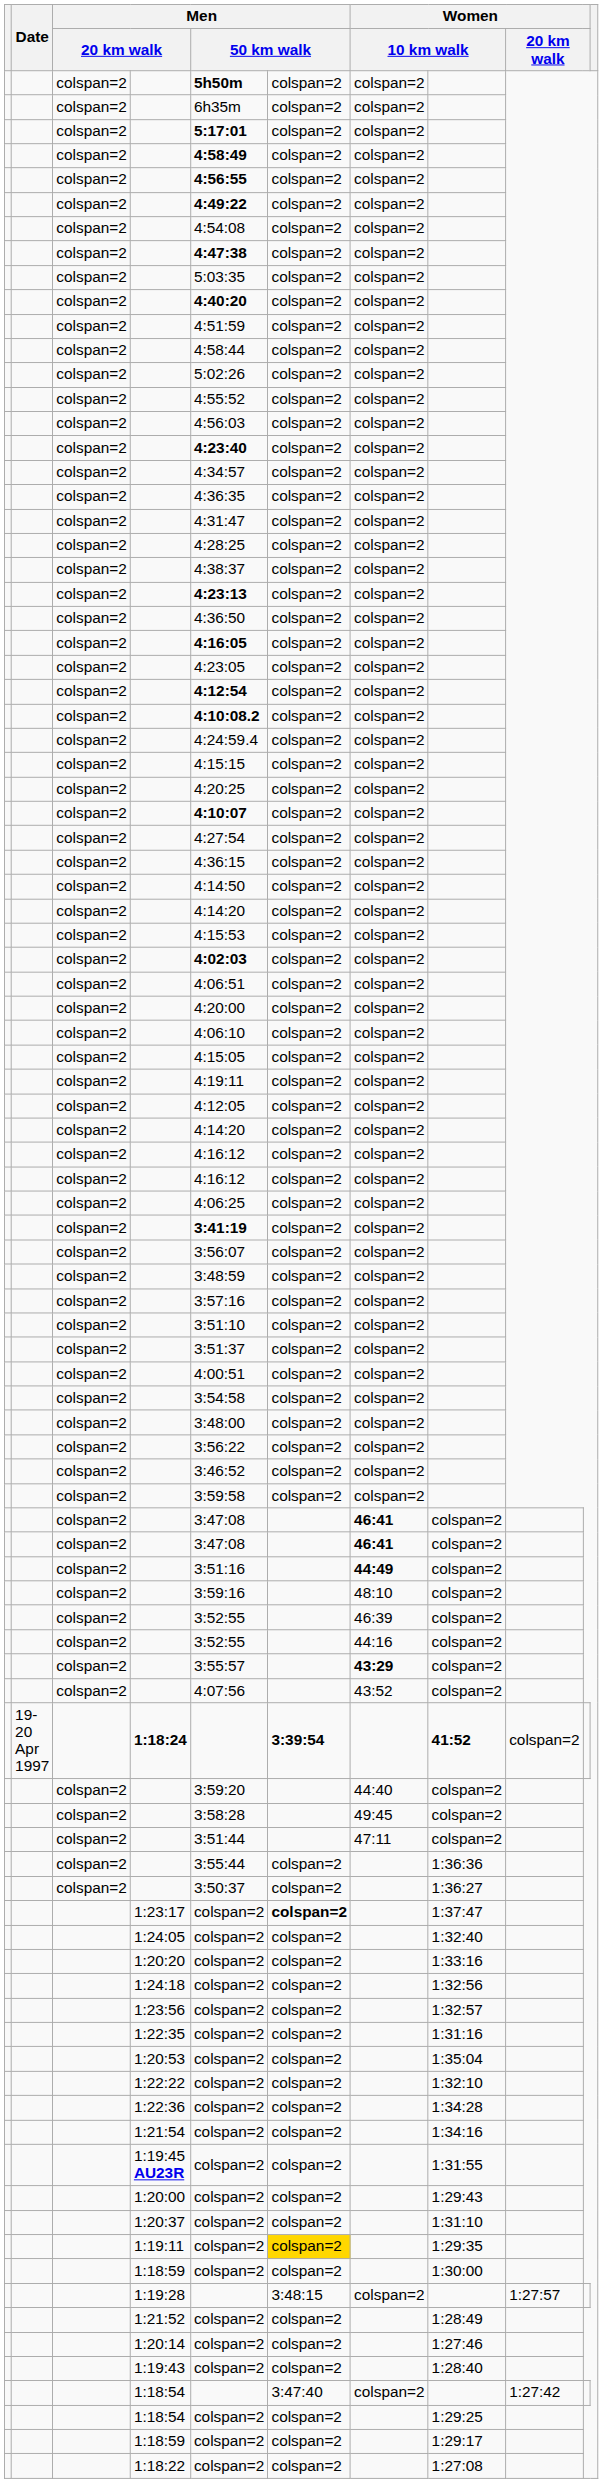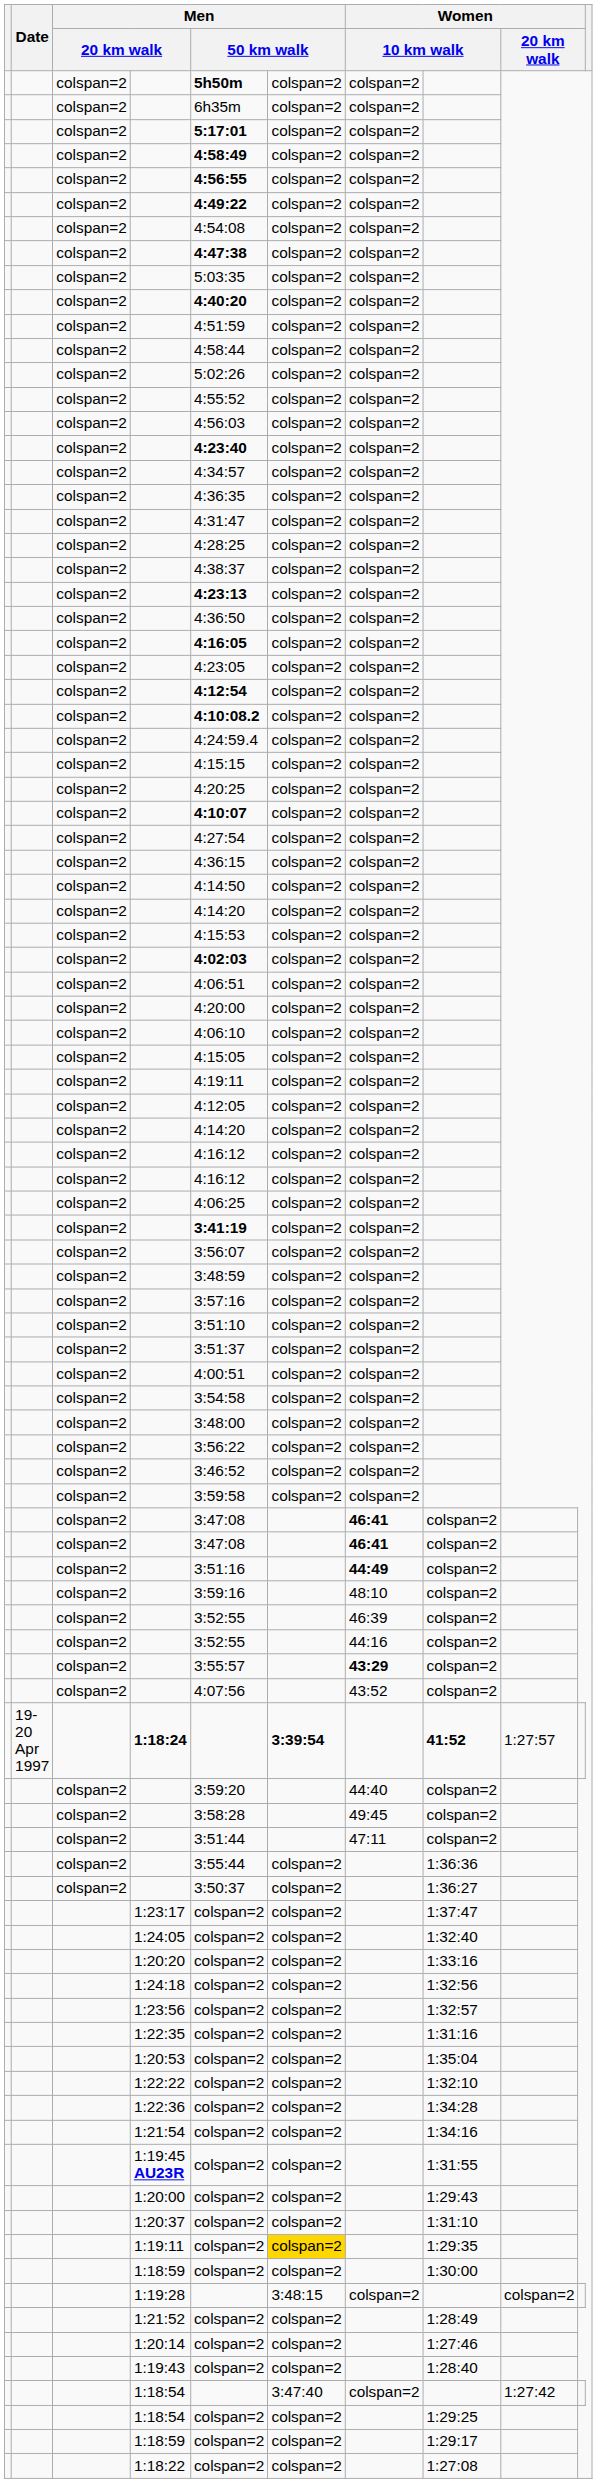(544, 1740) colspan=2 -> (530, 1740) 1:27:57
(309, 1912) bold -> (307, 1912) normal
(535, 2295) 1:27:57 -> (539, 2295) colspan=2
